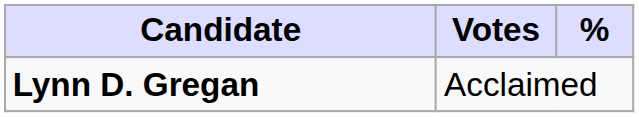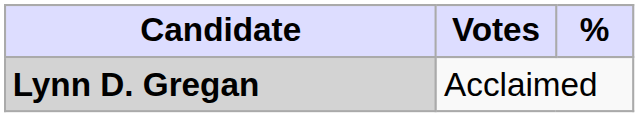(136, 83) no background -> (136, 83) lightgrey background
